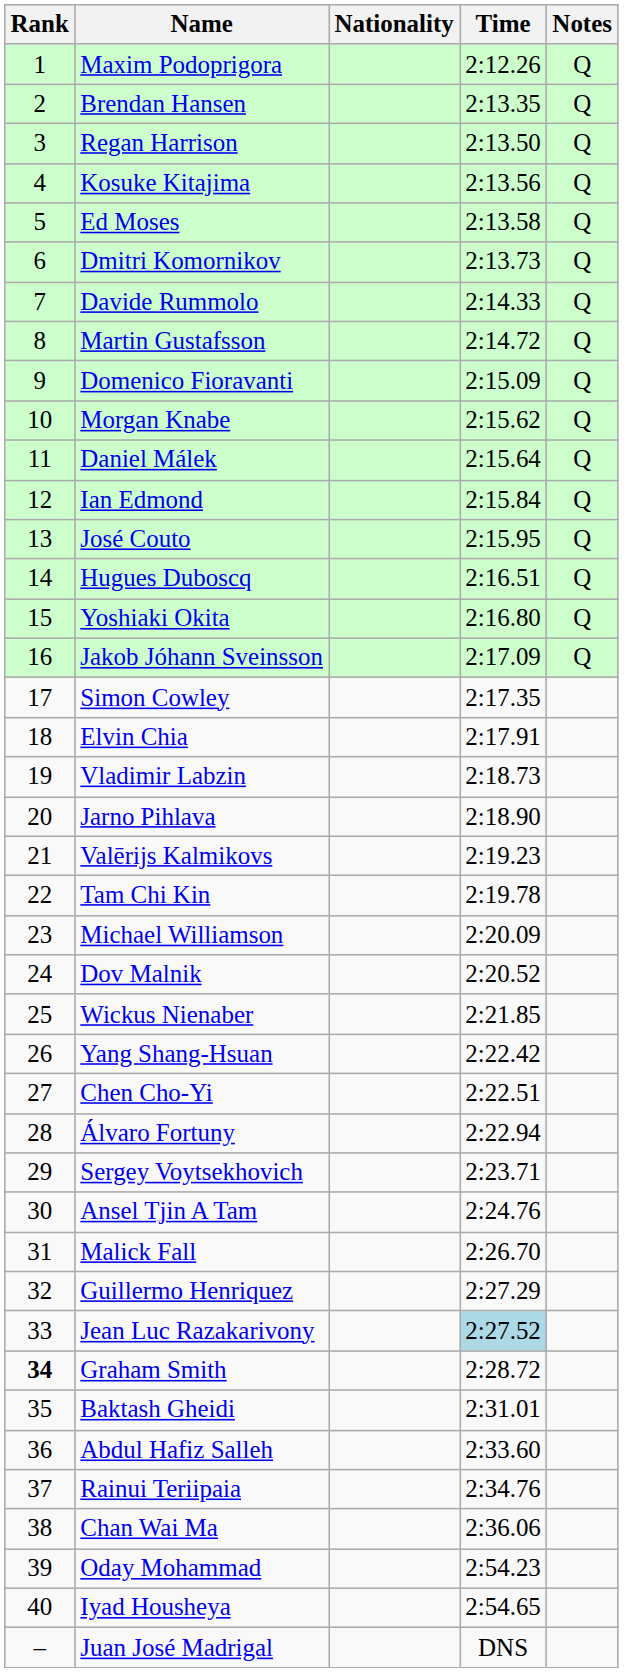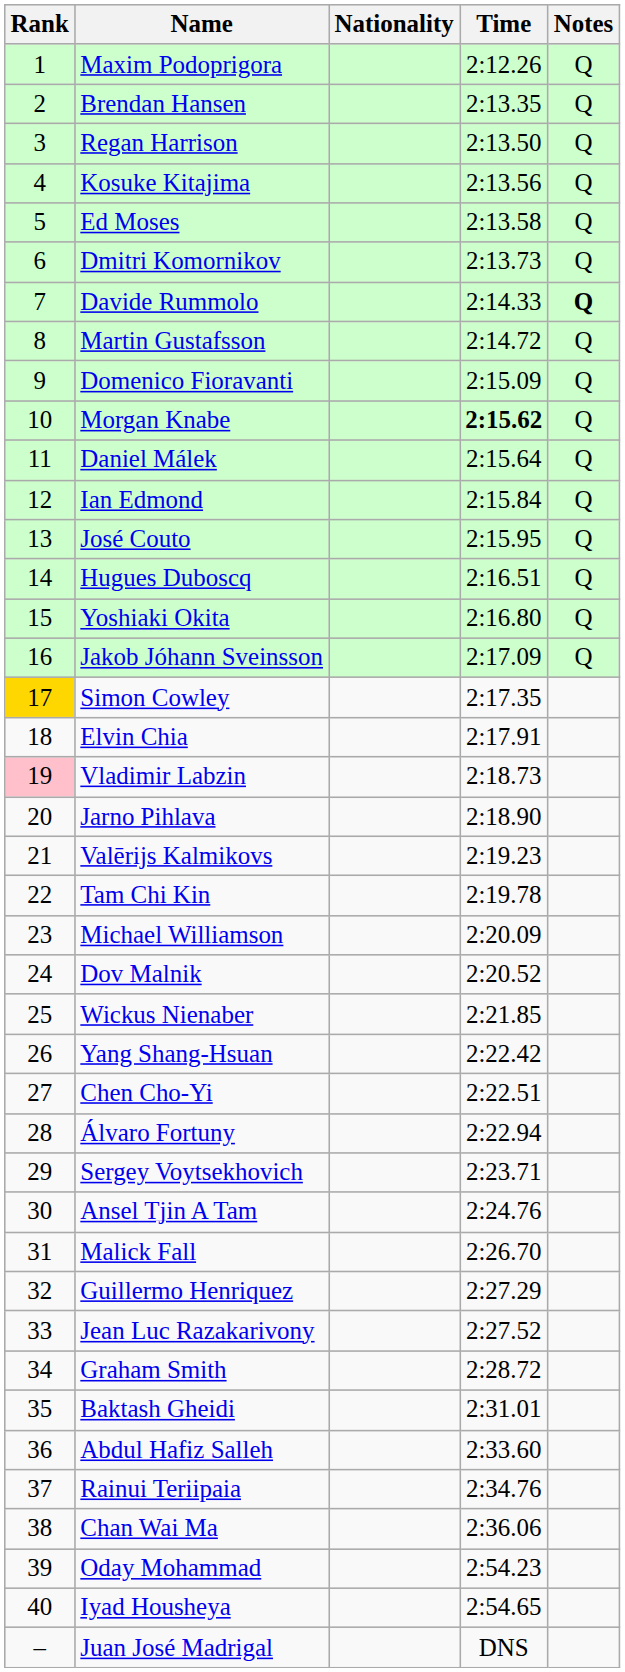(582, 301) normal -> (584, 301) bold
(503, 420) normal -> (504, 420) bold
(40, 697) no background -> (40, 697) gold background
(40, 776) no background -> (40, 776) pink background
(503, 1330) lightblue background -> (504, 1330) no background
(40, 1370) bold -> (40, 1370) normal
